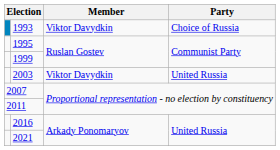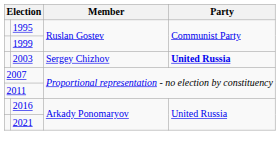- row: (23, 28)
(79, 75) Viktor Davydkin -> (78, 59) Sergey Chizhov
(199, 75) normal -> (201, 59) bold
